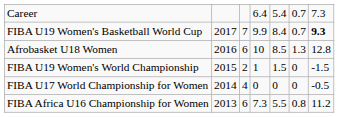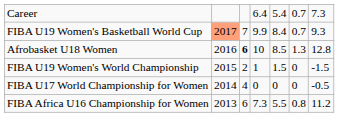(225, 31) no background -> (225, 31) lightsalmon background
(318, 31) bold -> (318, 31) normal
(245, 49) normal -> (245, 49) bold
